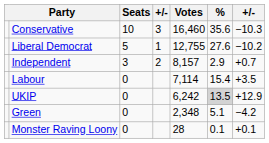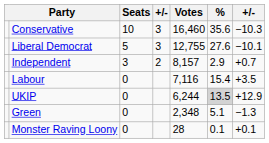(158, 46) 1 -> (158, 46) 3
(249, 46) −10.2 -> (249, 46) −10.1
(186, 79) 7,114 -> (186, 79) 7,116
(186, 96) 6,242 -> (186, 96) 6,244
(246, 113) −4.2 -> (246, 113) −1.3
